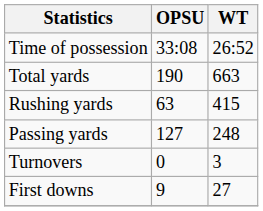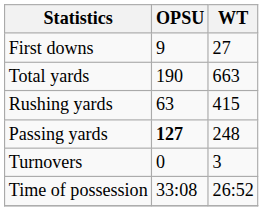rows swapped: (51, 190) <-> (78, 47)
(170, 133) normal -> (170, 133) bold
